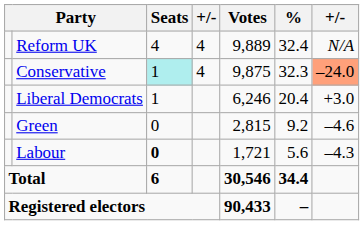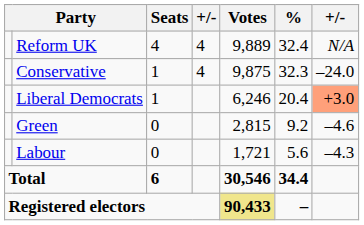(155, 71) paleturquoise background -> (155, 71) no background
(335, 71) lightsalmon background -> (335, 71) no background
(339, 98) no background -> (339, 98) lightsalmon background
(155, 152) bold -> (155, 152) normal
(247, 206) no background -> (247, 206) khaki background
